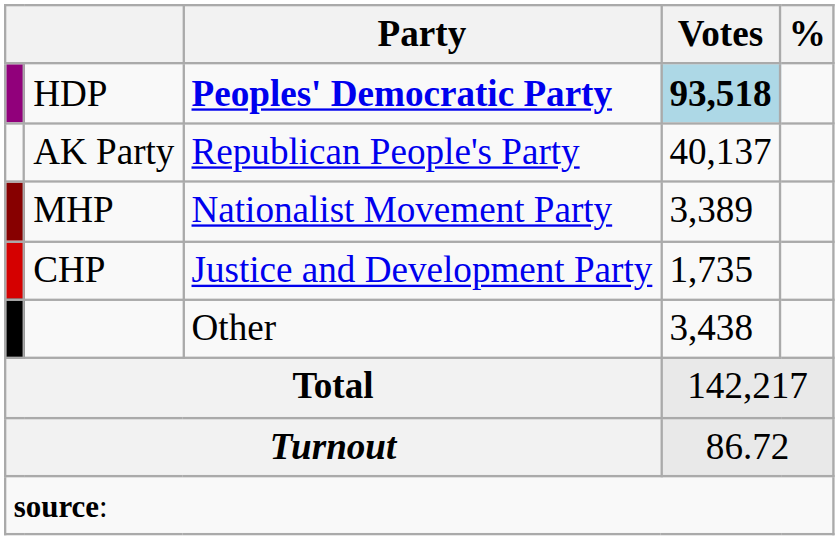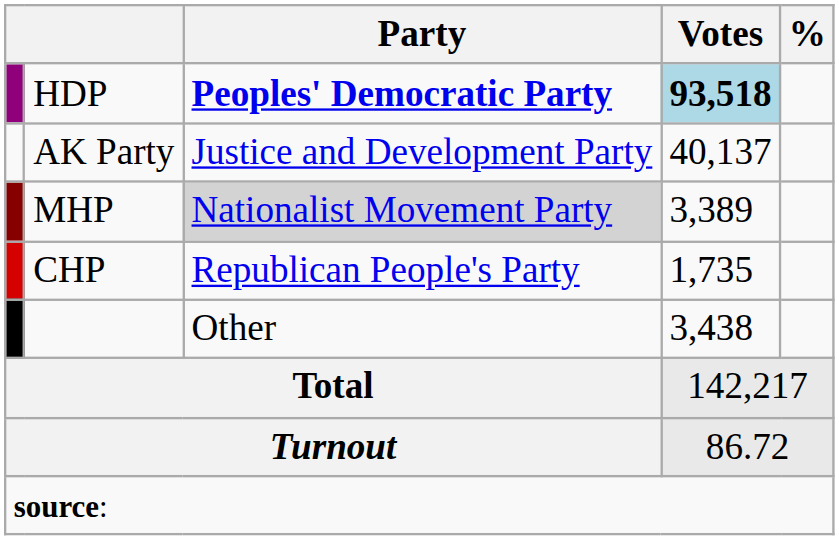(386, 151) Republican People's Party -> (422, 151) Justice and Development Party
(402, 210) no background -> (402, 210) lightgrey background
(422, 269) Justice and Development Party -> (386, 269) Republican People's Party
